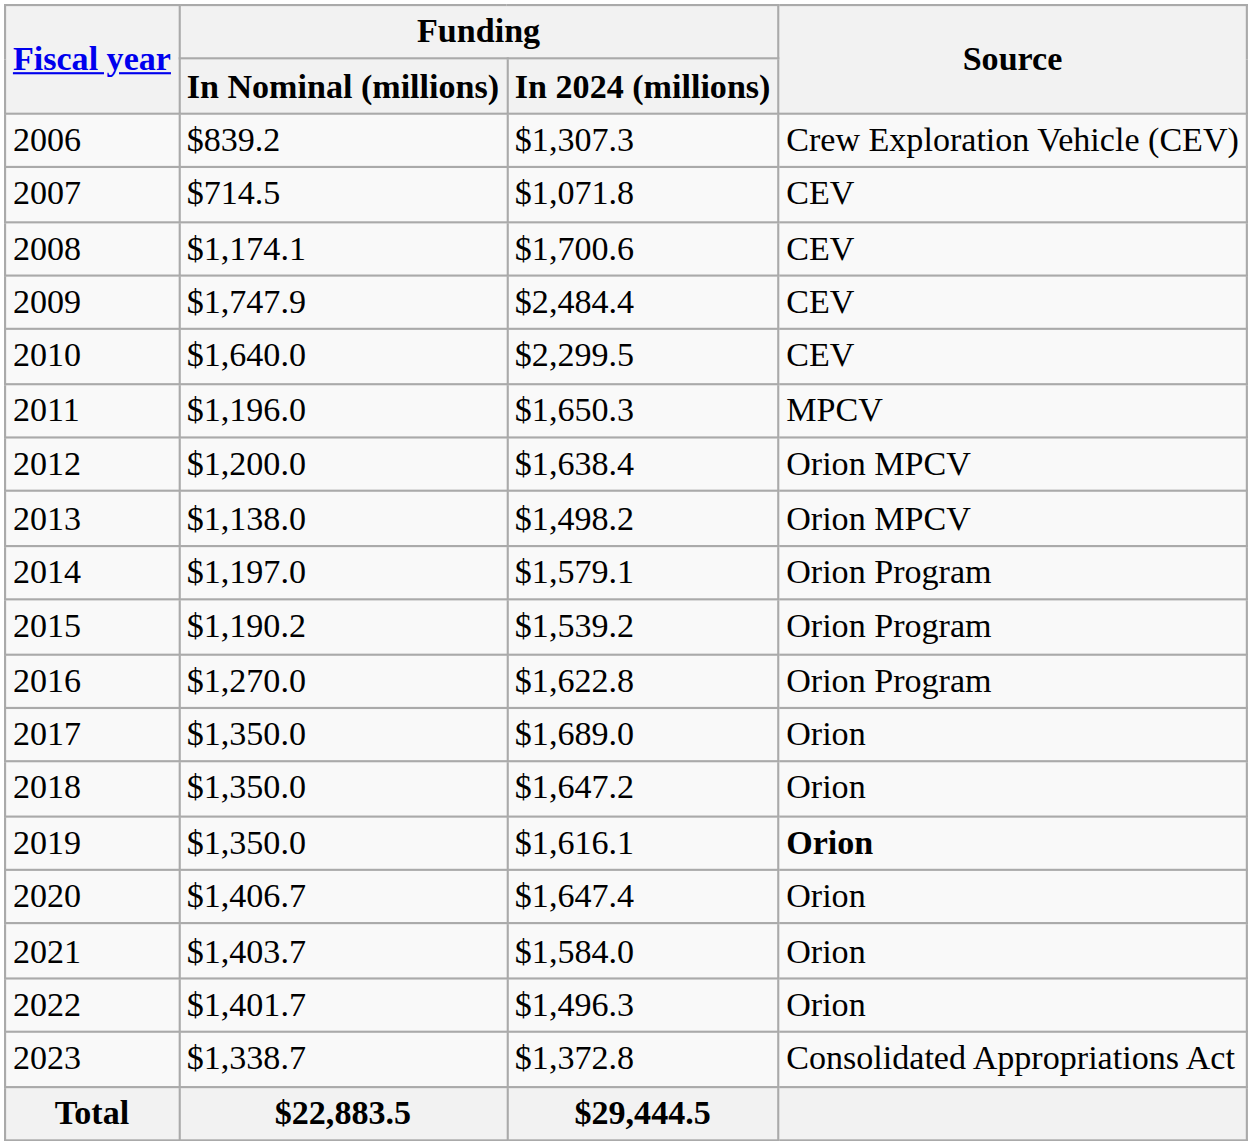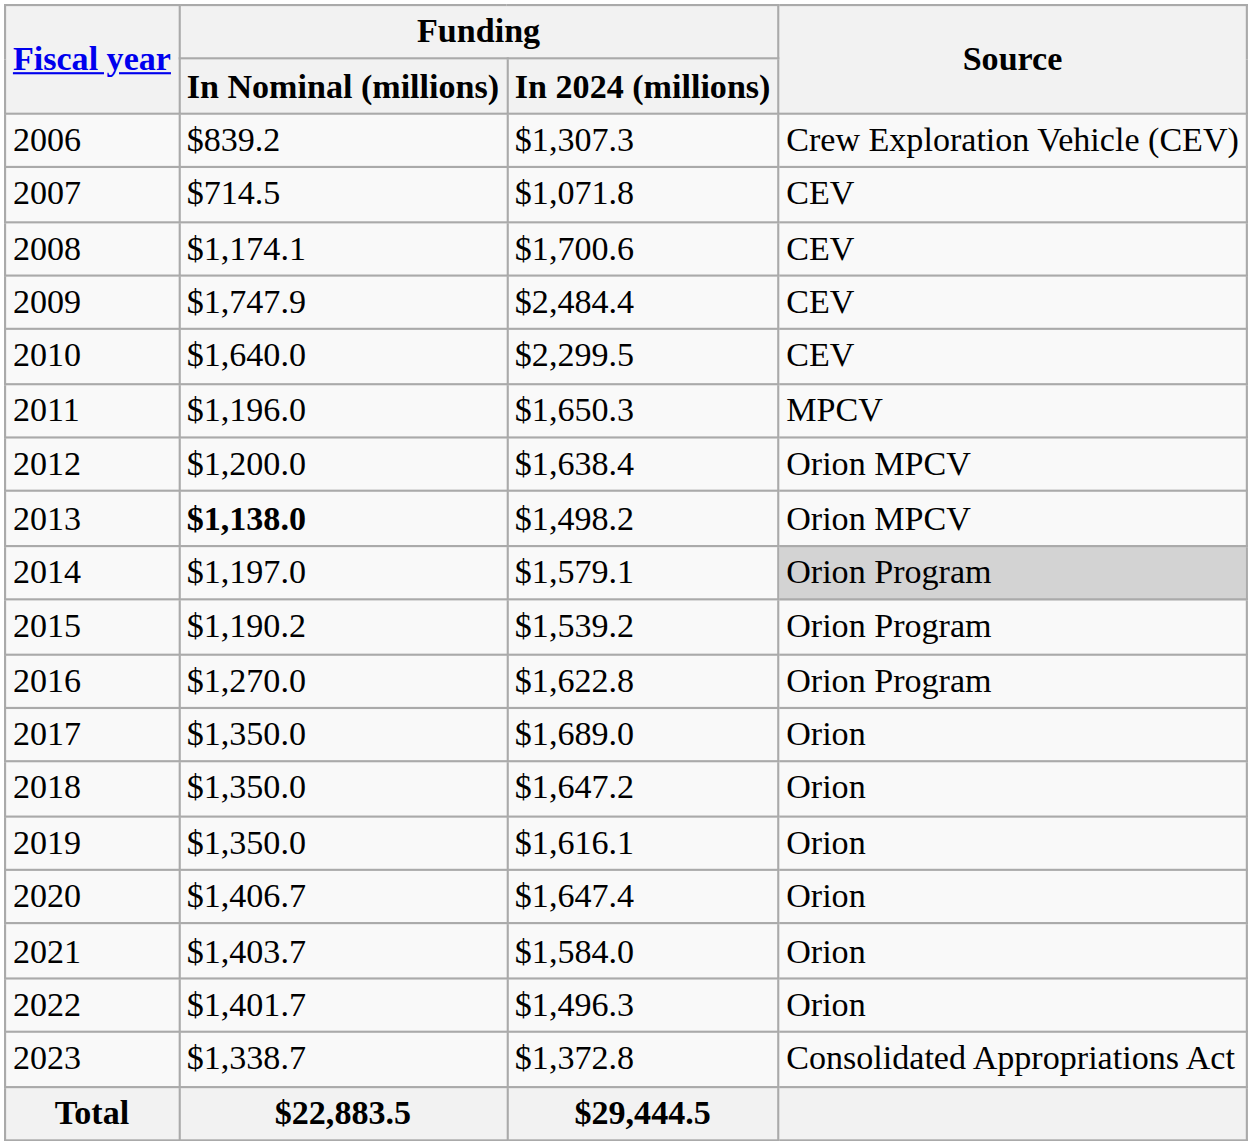(246, 517) normal -> (246, 517) bold
(889, 572) no background -> (889, 572) lightgrey background
(830, 842) bold -> (826, 842) normal
